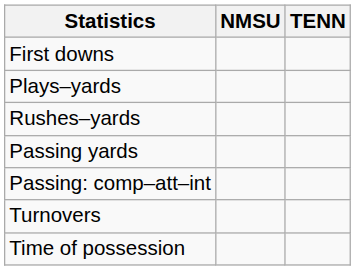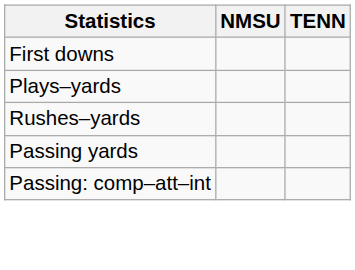- row: (55, 216)
- row: (97, 248)
